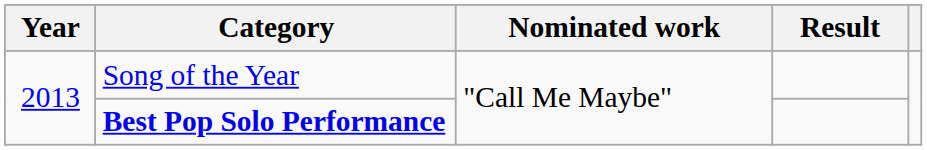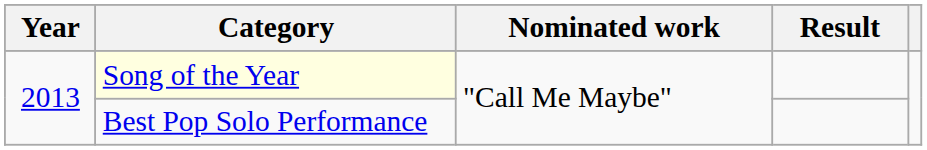(201, 74) no background -> (201, 74) lightyellow background
(274, 121) bold -> (265, 121) normal
